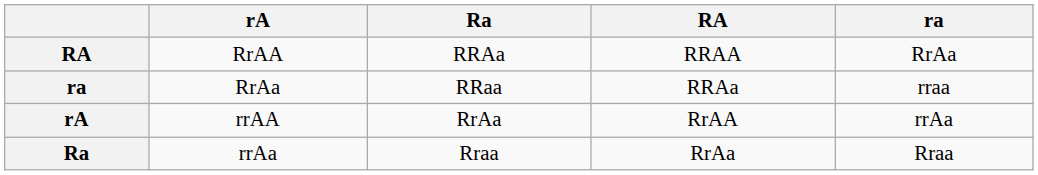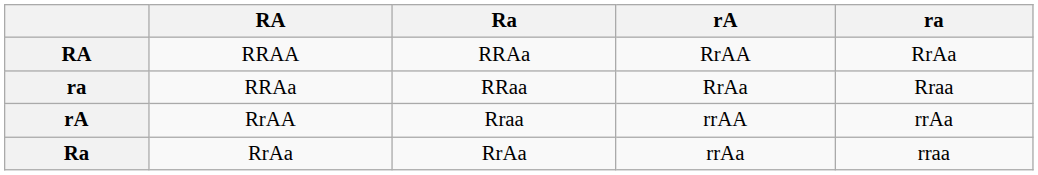columns swapped: (713, 20) <-> (258, 20)
(934, 86) rraa -> (934, 86) Rraa
(479, 119) RrAa -> (504, 119) Rraa
(479, 152) Rraa -> (504, 152) RrAa
(934, 152) Rraa -> (934, 152) rraa
